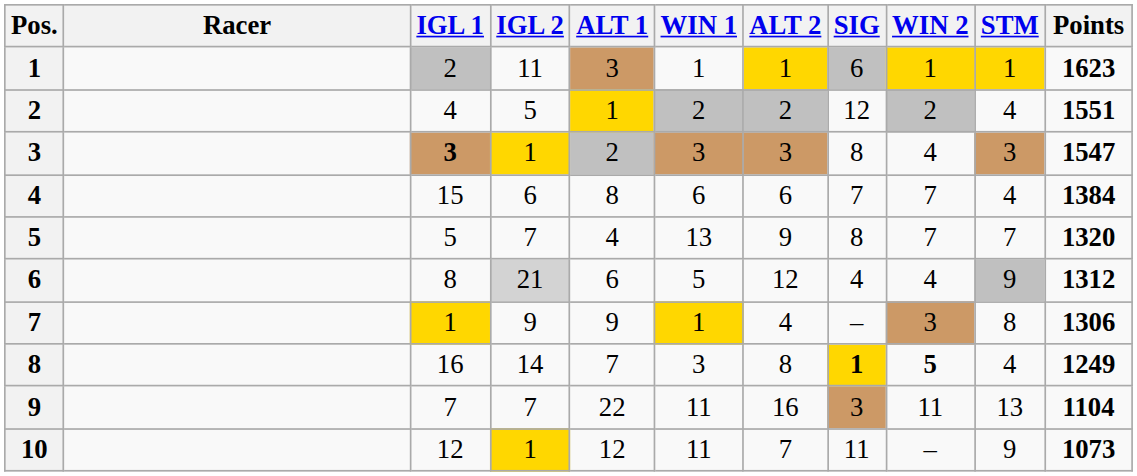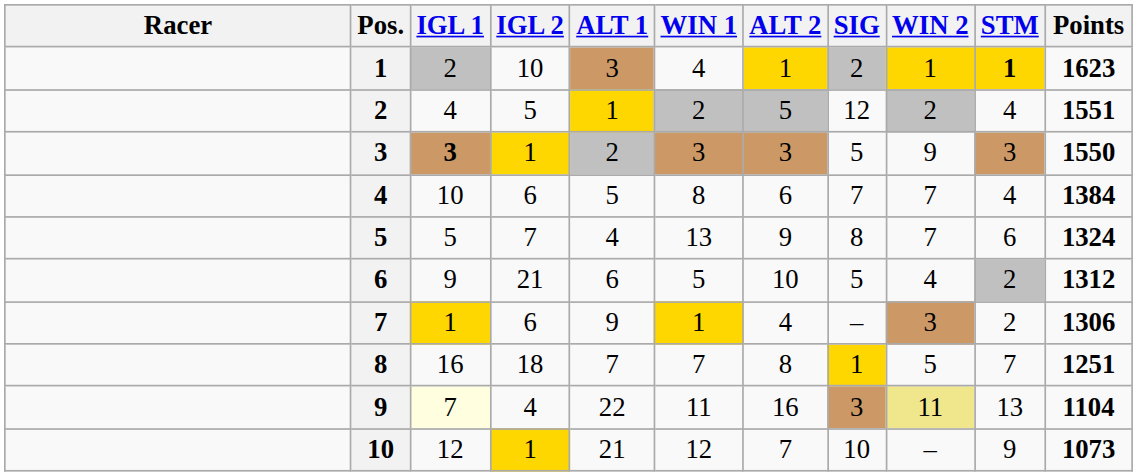columns swapped: (34, 25) <-> (237, 25)
(530, 68) 11 -> (530, 68) 10
(699, 68) 1 -> (699, 68) 4
(857, 68) 6 -> (857, 68) 2
(1010, 68) normal -> (1010, 68) bold
(785, 110) 2 -> (785, 110) 5
(857, 152) 8 -> (857, 152) 5
(930, 152) 4 -> (930, 152) 9
(1089, 152) 1547 -> (1089, 152) 1550
(450, 195) 15 -> (450, 195) 10
(612, 195) 8 -> (612, 195) 5
(699, 195) 6 -> (699, 195) 8
(1010, 237) 7 -> (1010, 237) 6
(1089, 237) 1320 -> (1089, 237) 1324
(450, 279) 8 -> (450, 279) 9
(530, 279) lightgrey background -> (530, 279) no background
(785, 279) 12 -> (785, 279) 10
(857, 279) 4 -> (857, 279) 5
(1010, 279) 9 -> (1010, 279) 2
(530, 322) 9 -> (530, 322) 6
(1010, 322) 8 -> (1010, 322) 2
(530, 364) 14 -> (530, 364) 18
(699, 364) 3 -> (699, 364) 7
(857, 364) bold -> (857, 364) normal
(930, 364) bold -> (930, 364) normal
(1010, 364) 4 -> (1010, 364) 7
(1089, 364) 1249 -> (1089, 364) 1251
(450, 407) no background -> (450, 407) lightyellow background
(530, 407) 7 -> (530, 407) 4
(930, 407) no background -> (930, 407) khaki background
(612, 449) 12 -> (612, 449) 21
(699, 449) 11 -> (699, 449) 12
(857, 449) 11 -> (857, 449) 10
